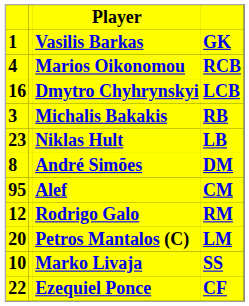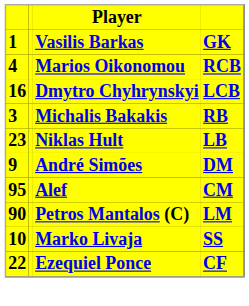(13, 165) 8 -> (13, 165) 9
- row: (87, 214)
(17, 239) 20 -> (17, 214) 90
